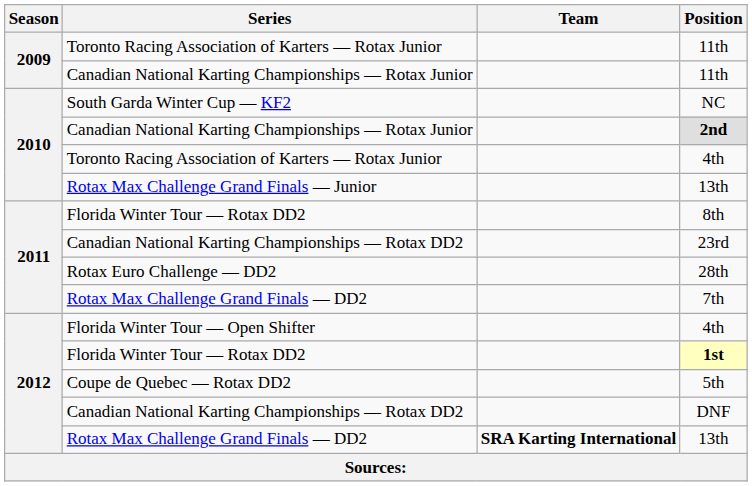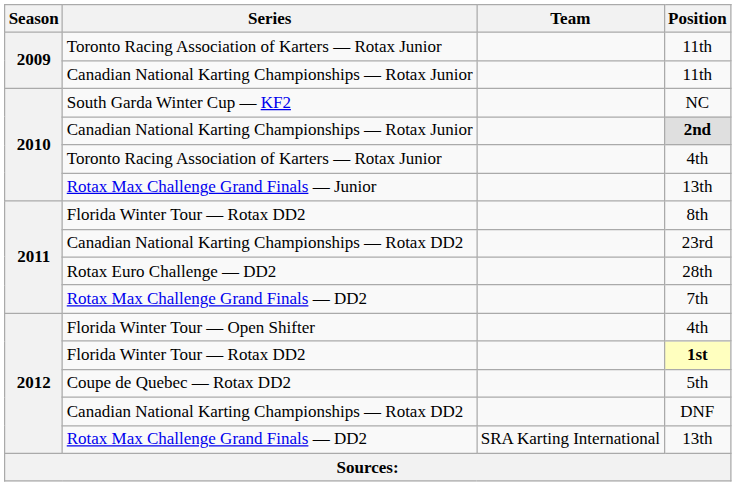(578, 438) bold -> (570, 438) normal
